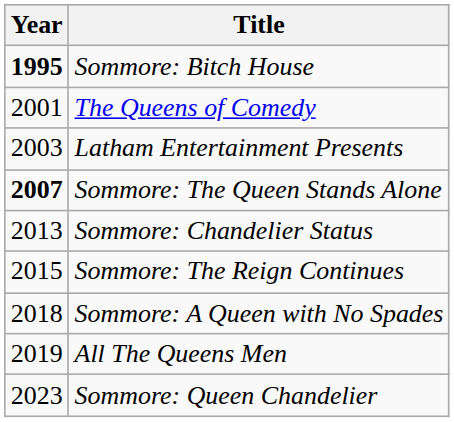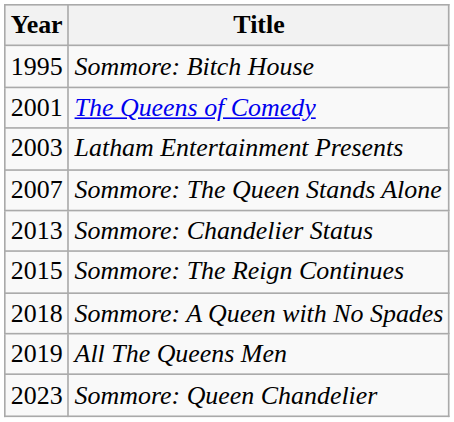(37, 66) bold -> (37, 66) normal
(37, 189) bold -> (37, 189) normal
